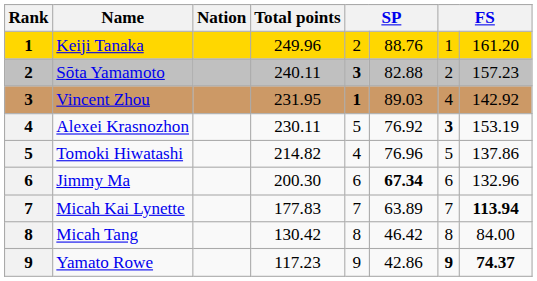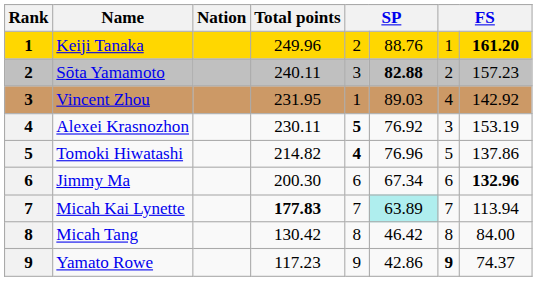(496, 45) normal -> (496, 45) bold
(357, 72) bold -> (357, 72) normal
(404, 72) normal -> (404, 72) bold
(357, 99) bold -> (357, 99) normal
(357, 126) normal -> (357, 126) bold
(449, 126) bold -> (449, 126) normal
(357, 153) normal -> (357, 153) bold
(404, 180) bold -> (404, 180) normal
(496, 180) normal -> (496, 180) bold
(297, 208) normal -> (297, 208) bold
(404, 208) no background -> (404, 208) paleturquoise background
(496, 208) bold -> (496, 208) normal
(496, 262) bold -> (496, 262) normal
